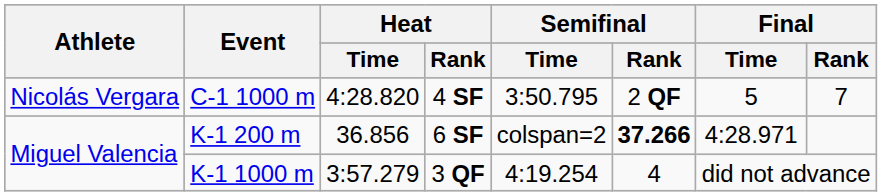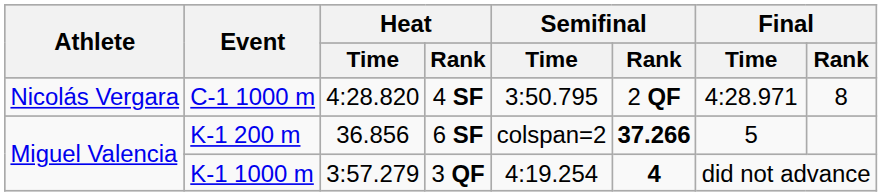(751, 98) 5 -> (751, 98) 4:28.971
(841, 98) 7 -> (841, 98) 8
(751, 135) 4:28.971 -> (751, 135) 5
(654, 173) normal -> (654, 173) bold
